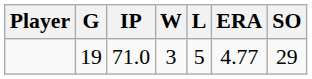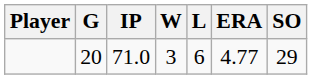(91, 56) 19 -> (91, 56) 20
(199, 56) 5 -> (199, 56) 6
